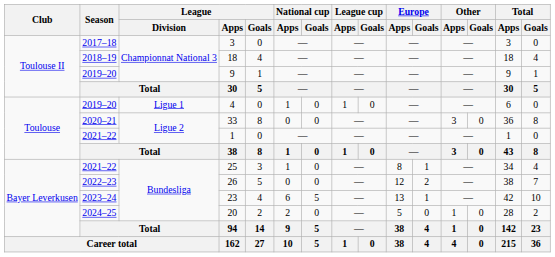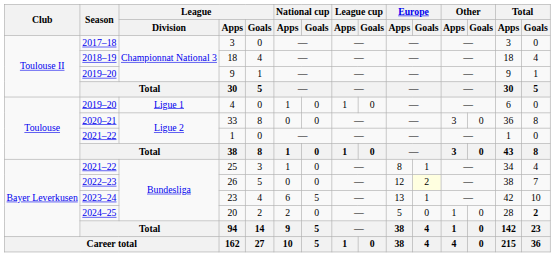(427, 182) no background -> (427, 182) lightyellow background
(536, 213) normal -> (536, 213) bold
